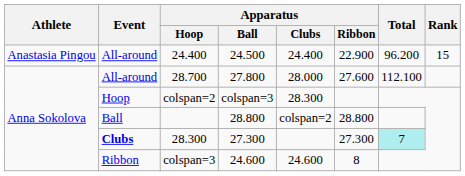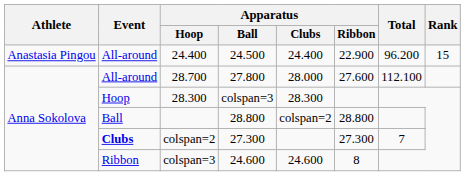(189, 97) colspan=2 -> (189, 97) 28.300
(189, 139) 28.300 -> (189, 139) colspan=2
(402, 139) paleturquoise background -> (402, 139) no background
